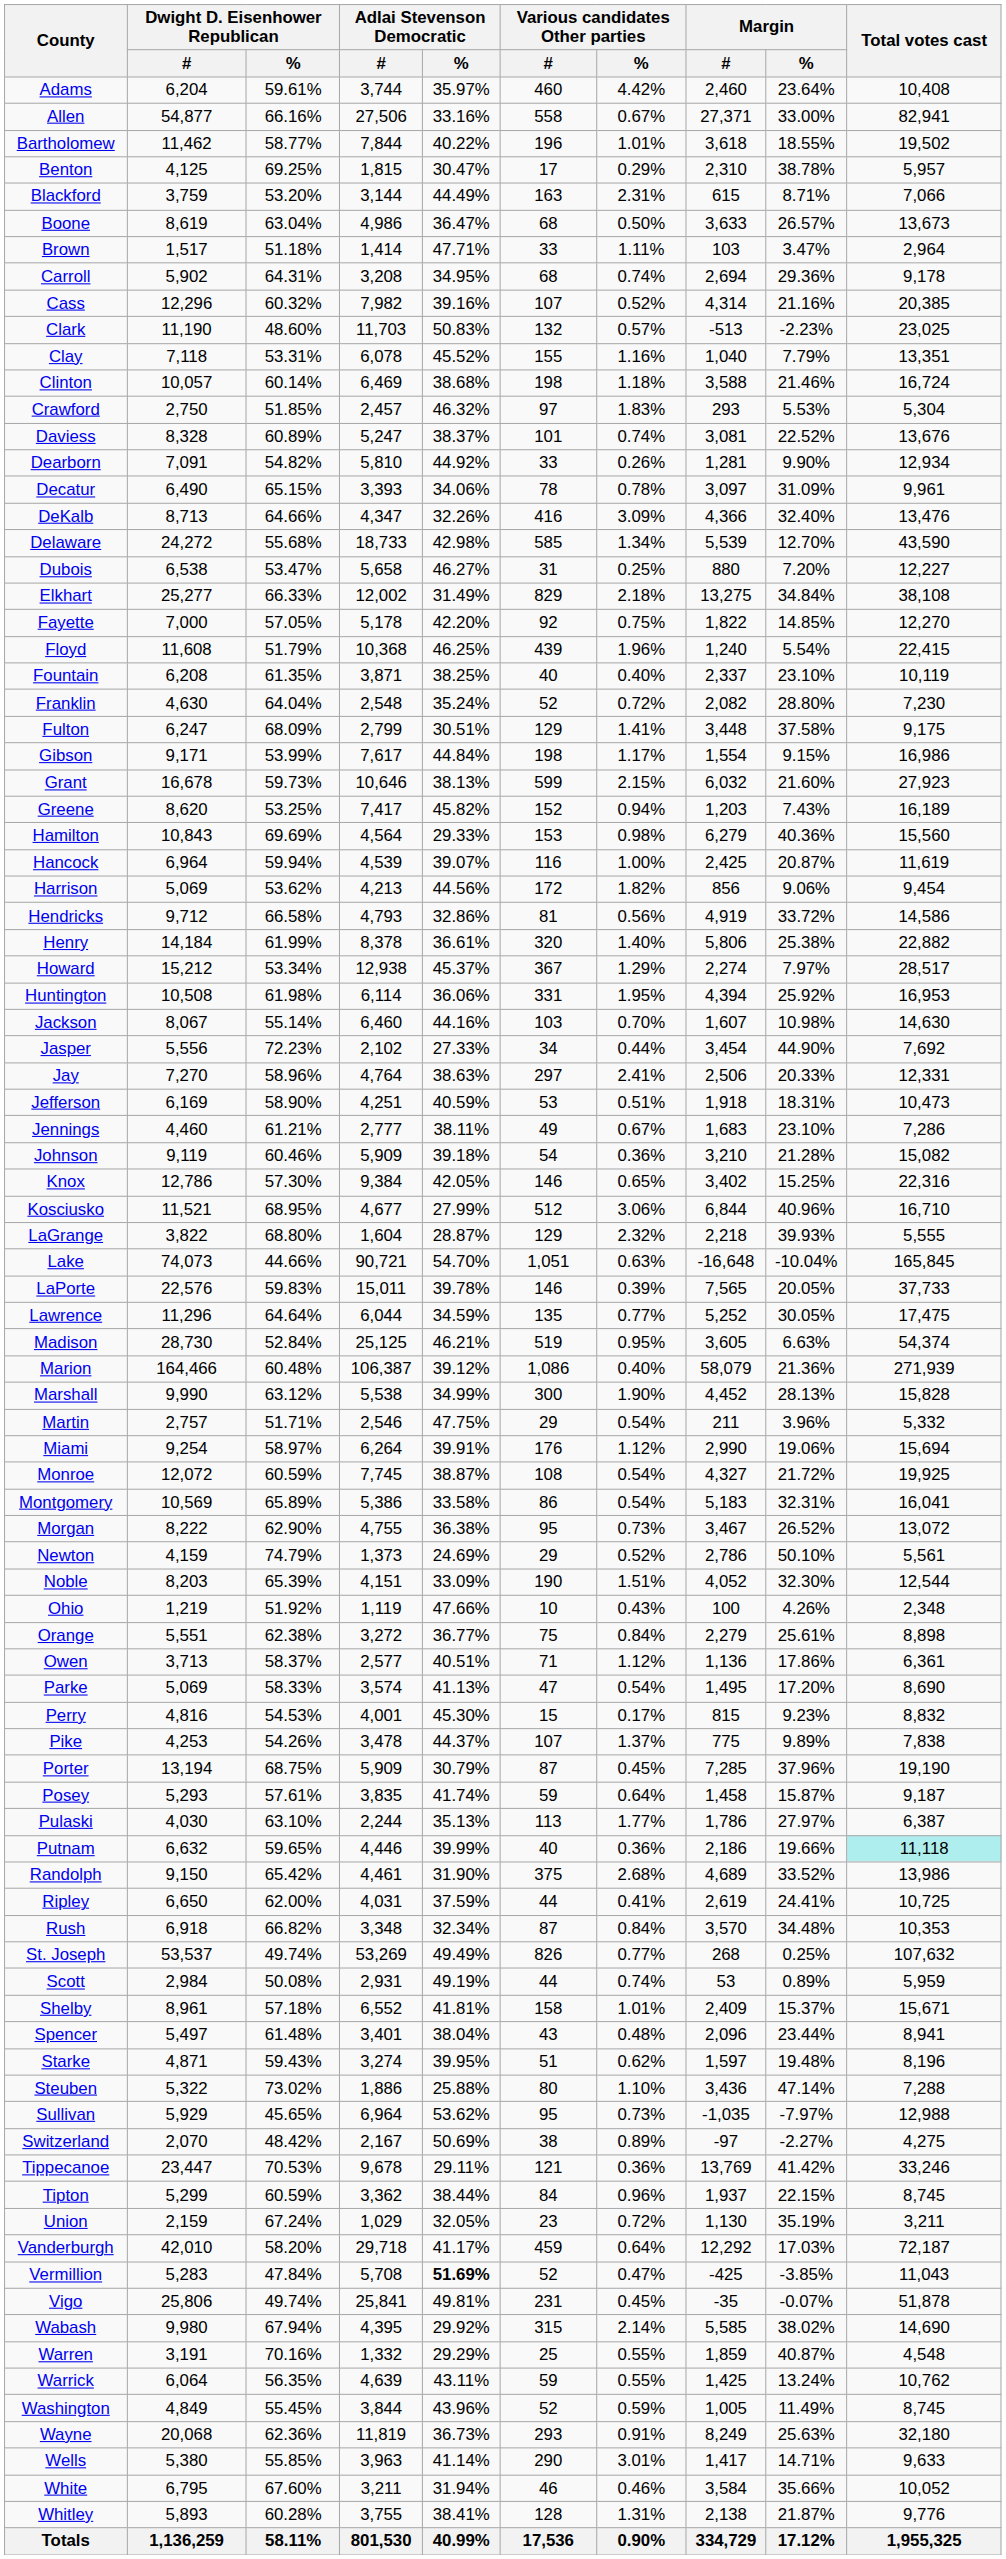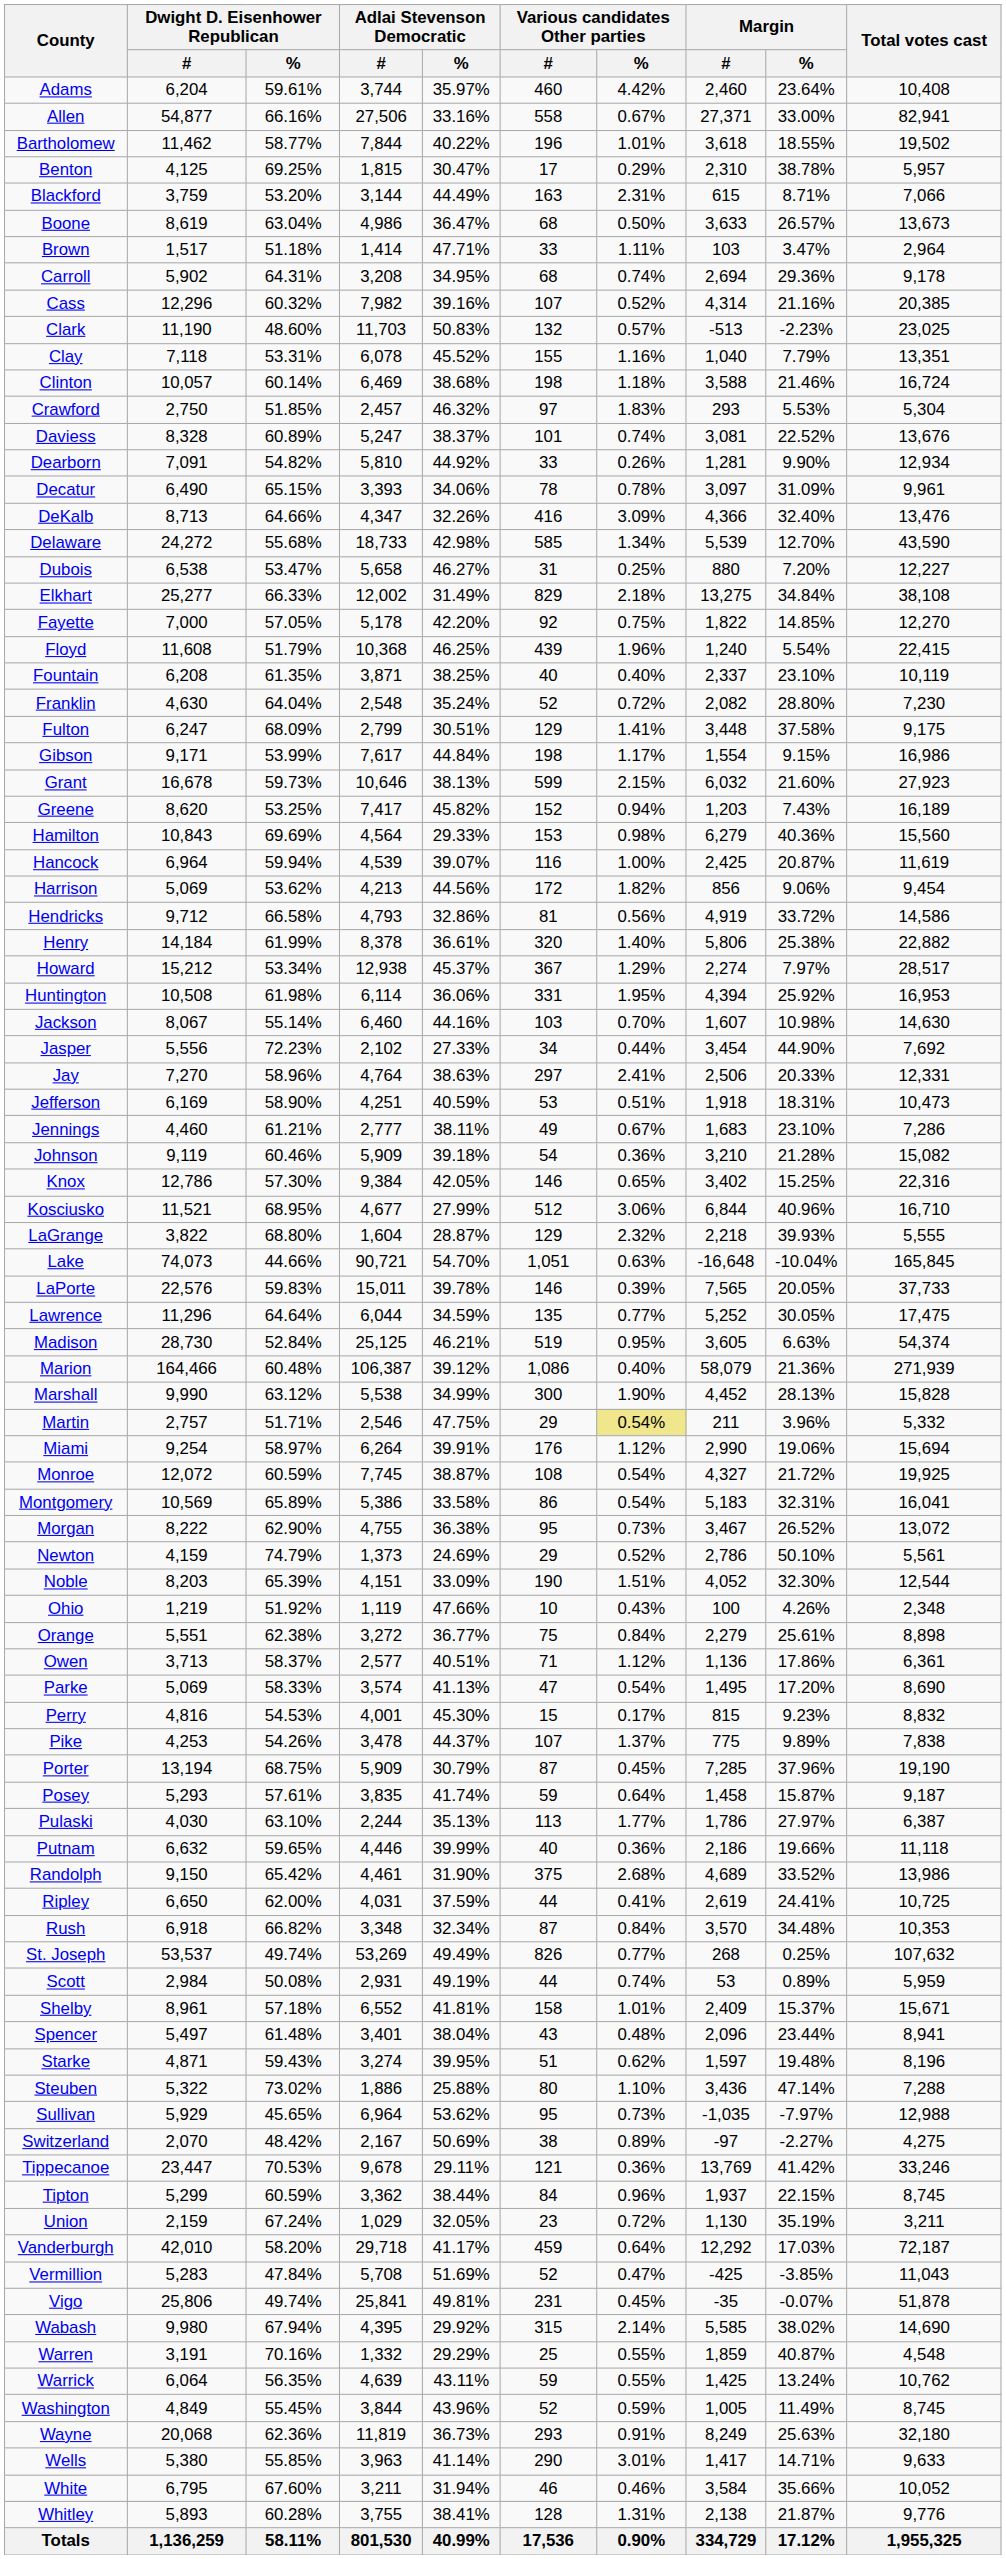(641, 1422) no background -> (641, 1422) khaki background
(924, 1848) paleturquoise background -> (924, 1848) no background
(461, 2274) bold -> (461, 2274) normal
